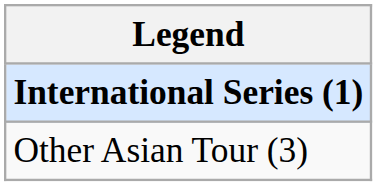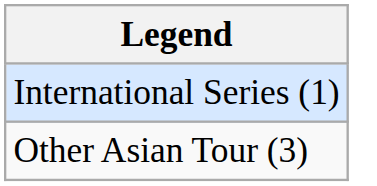(188, 92) bold -> (177, 92) normal
